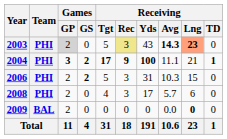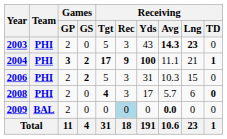(68, 45) lightgrey background -> (68, 45) no background
(126, 45) khaki background -> (126, 45) no background
(193, 45) lightsalmon background -> (193, 45) no background
(106, 93) normal -> (106, 93) bold
(213, 93) normal -> (213, 93) bold
(126, 110) no background -> (126, 110) lightblue background
(170, 110) normal -> (170, 110) bold
(193, 110) bold -> (193, 110) normal
